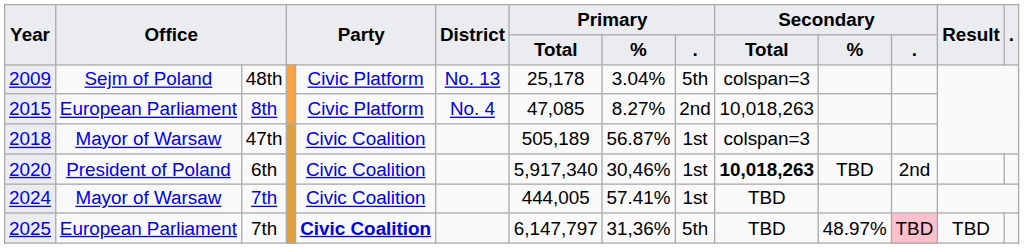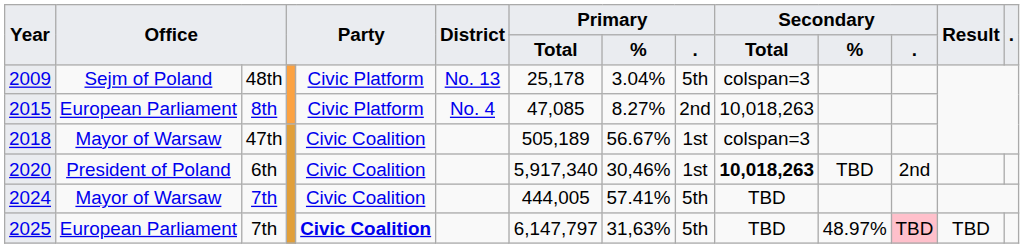(638, 139) 56.87% -> (638, 139) 56.67%
(695, 199) 1st -> (695, 199) 5th
(638, 229) 31,36% -> (638, 229) 31,63%
